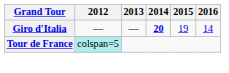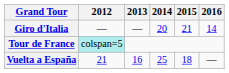(158, 28) bold -> (162, 28) normal
(183, 28) 19 -> (187, 28) 21
+ row: (41, 60)
